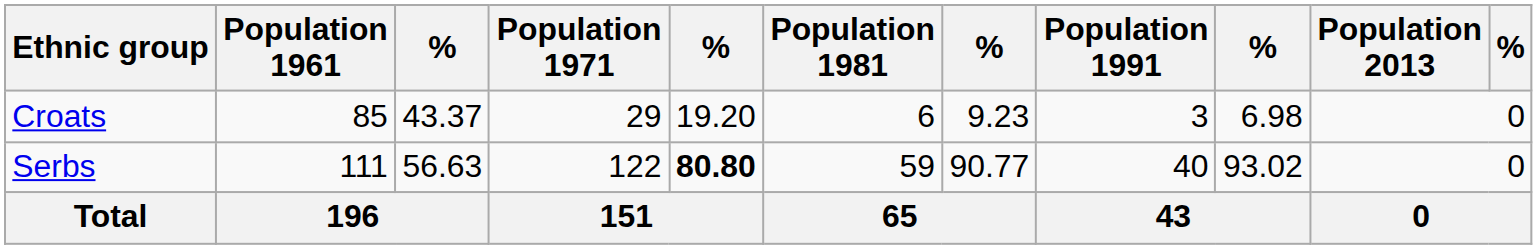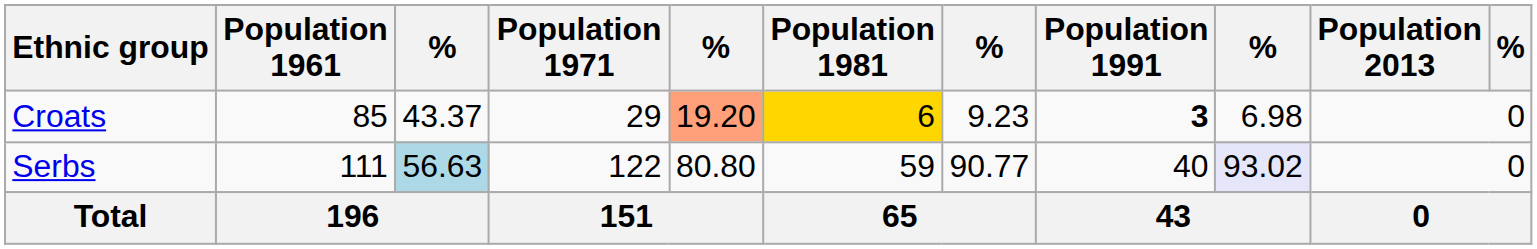(716, 116) no background -> (716, 116) lightsalmon background
(926, 116) no background -> (926, 116) gold background
(1200, 116) normal -> (1200, 116) bold
(442, 166) no background -> (442, 166) lightblue background
(716, 166) bold -> (716, 166) normal
(1263, 166) no background -> (1263, 166) lavender background
